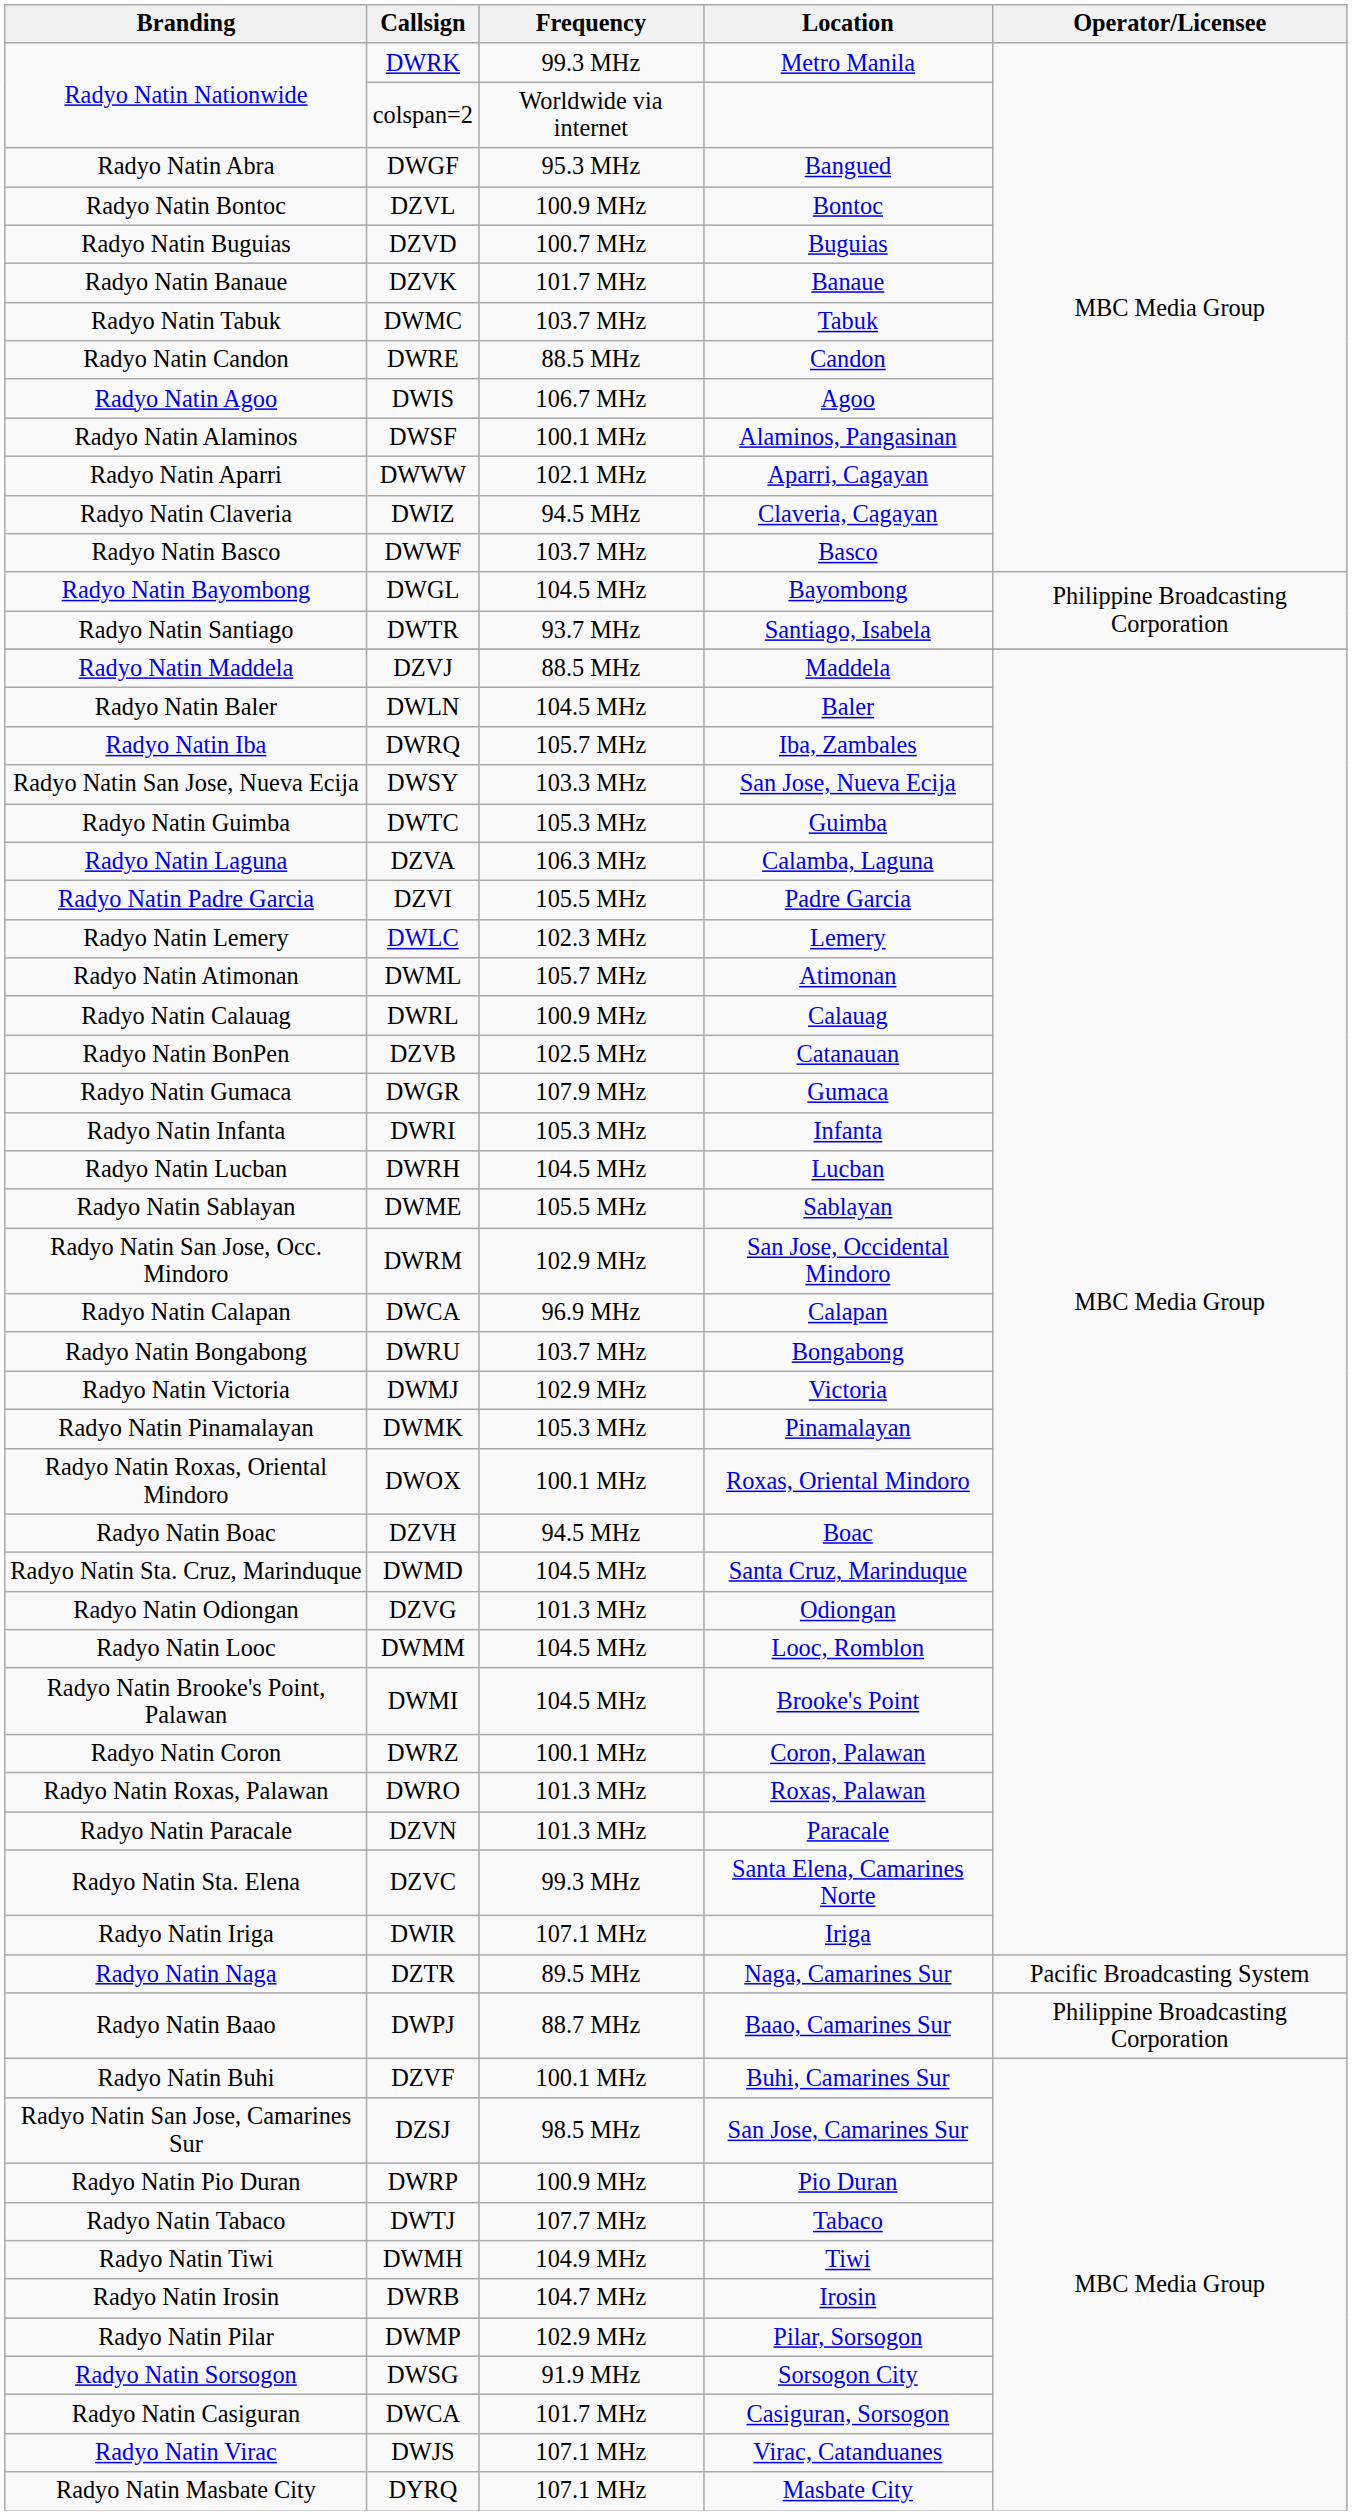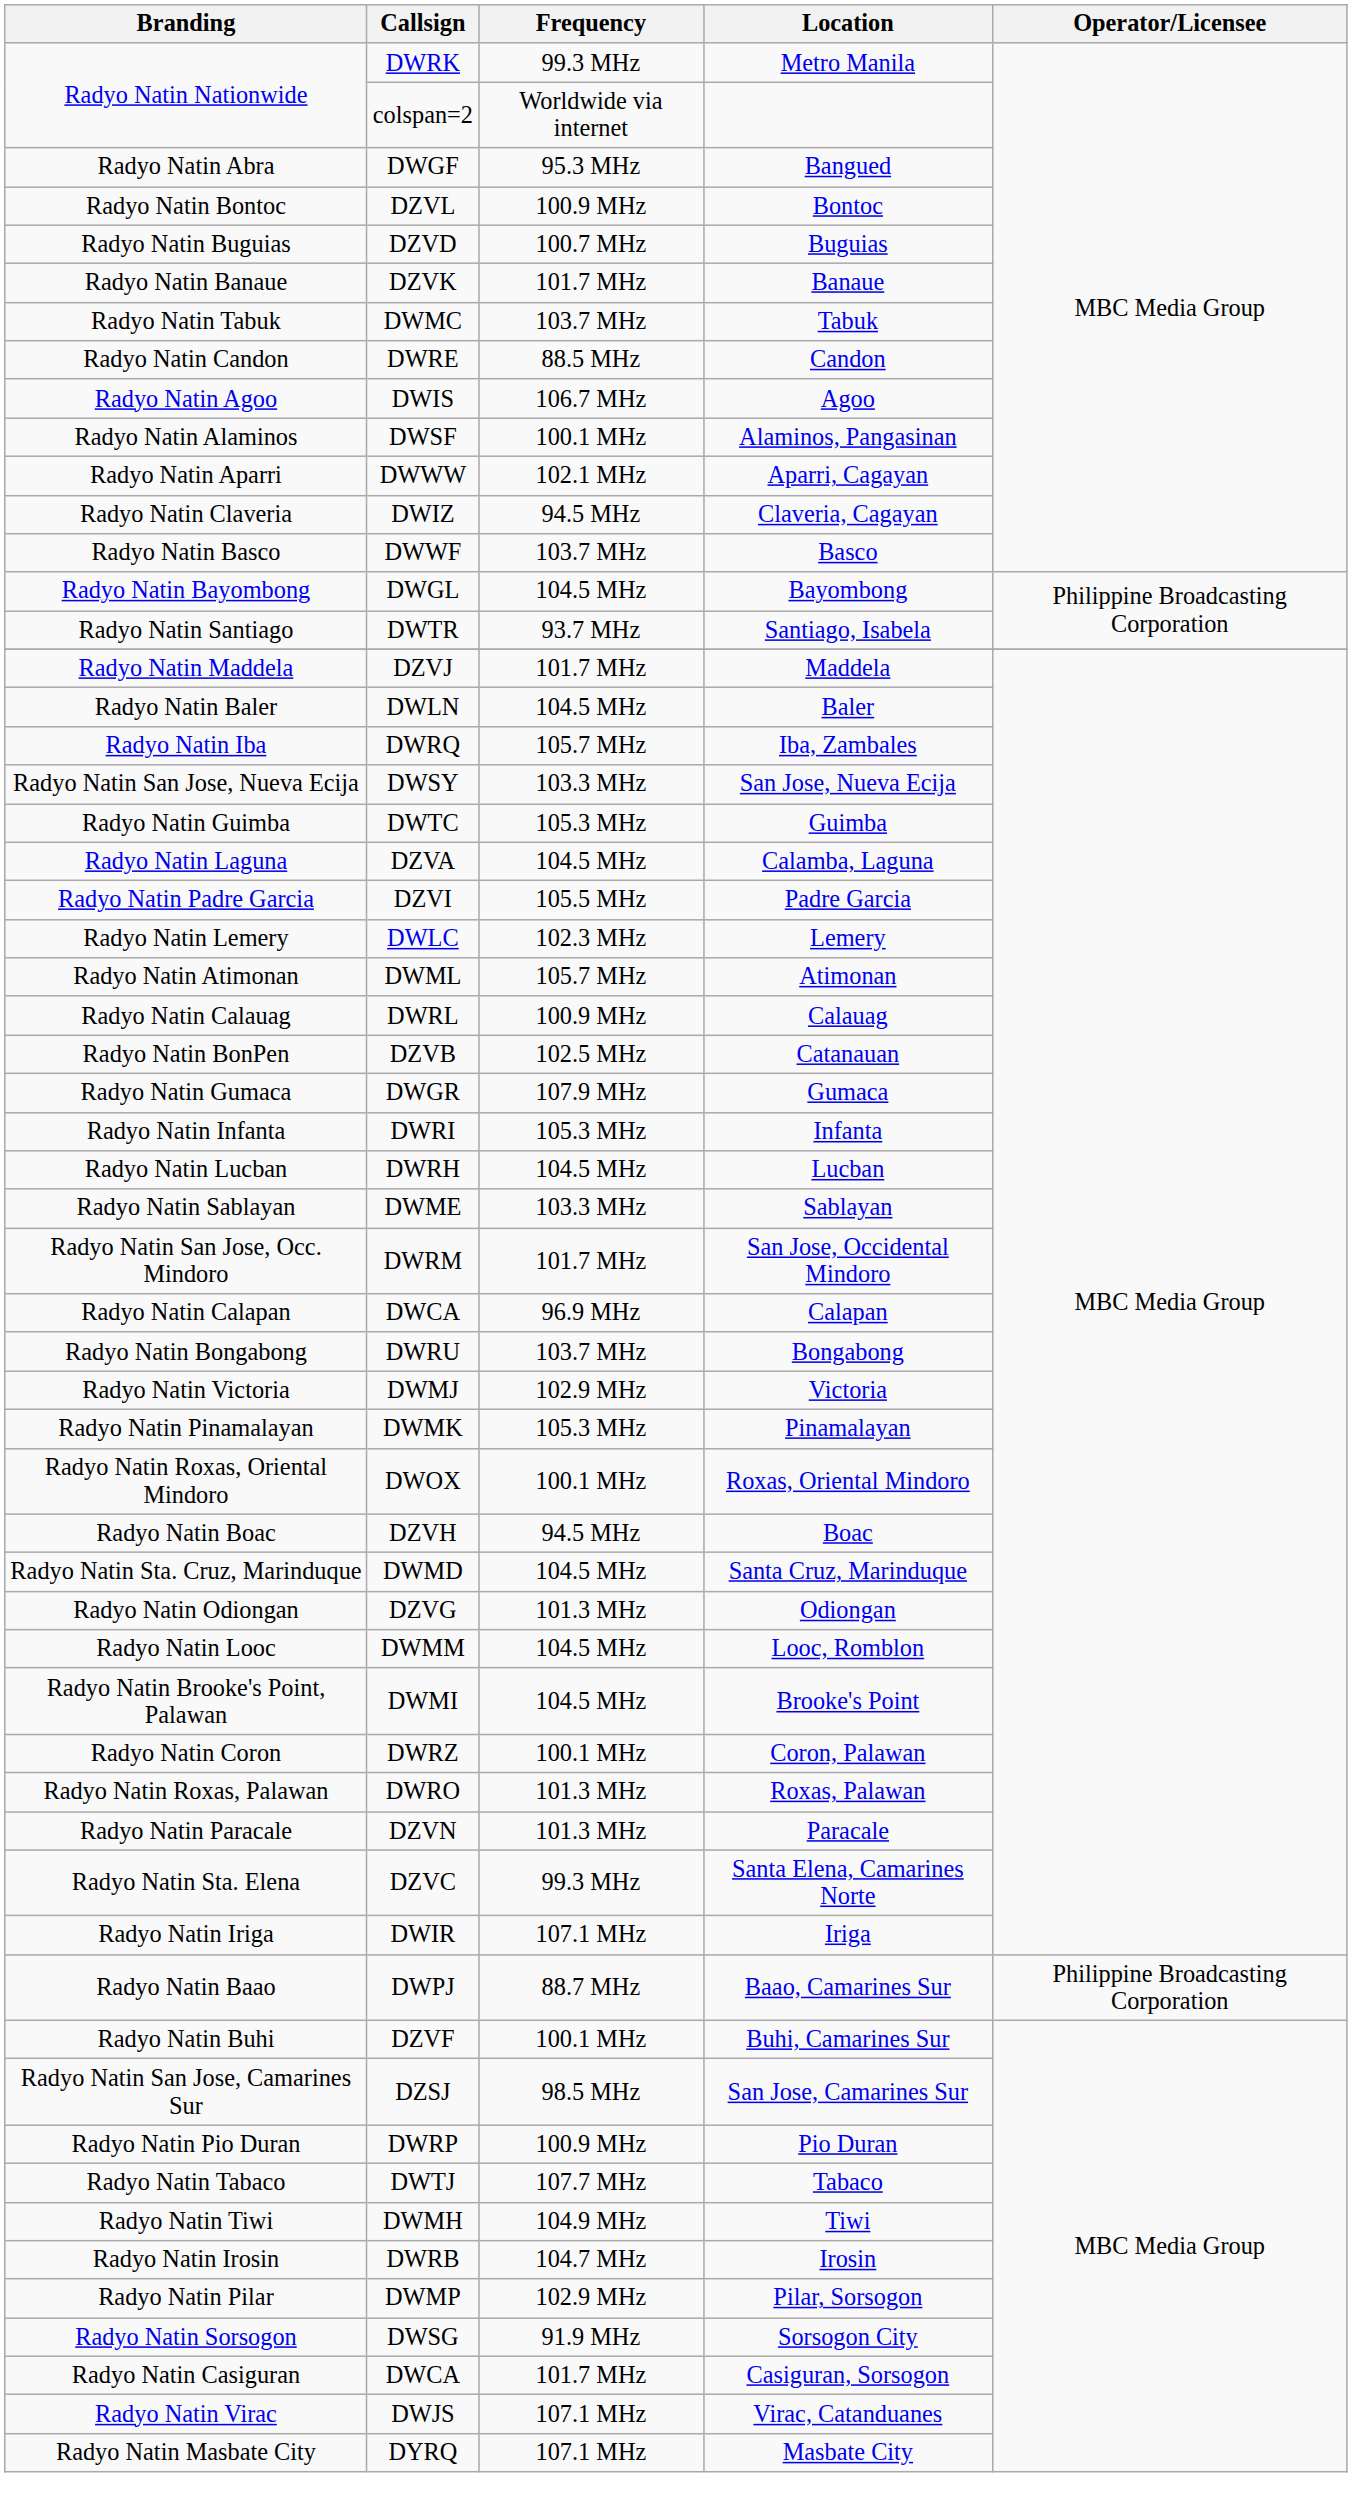(591, 668) 88.5 MHz -> (591, 668) 101.7 MHz
(591, 861) 106.3 MHz -> (591, 861) 104.5 MHz
(591, 1208) 105.5 MHz -> (591, 1208) 103.3 MHz
(591, 1260) 102.9 MHz -> (591, 1260) 101.7 MHz
- row: (186, 1973)
